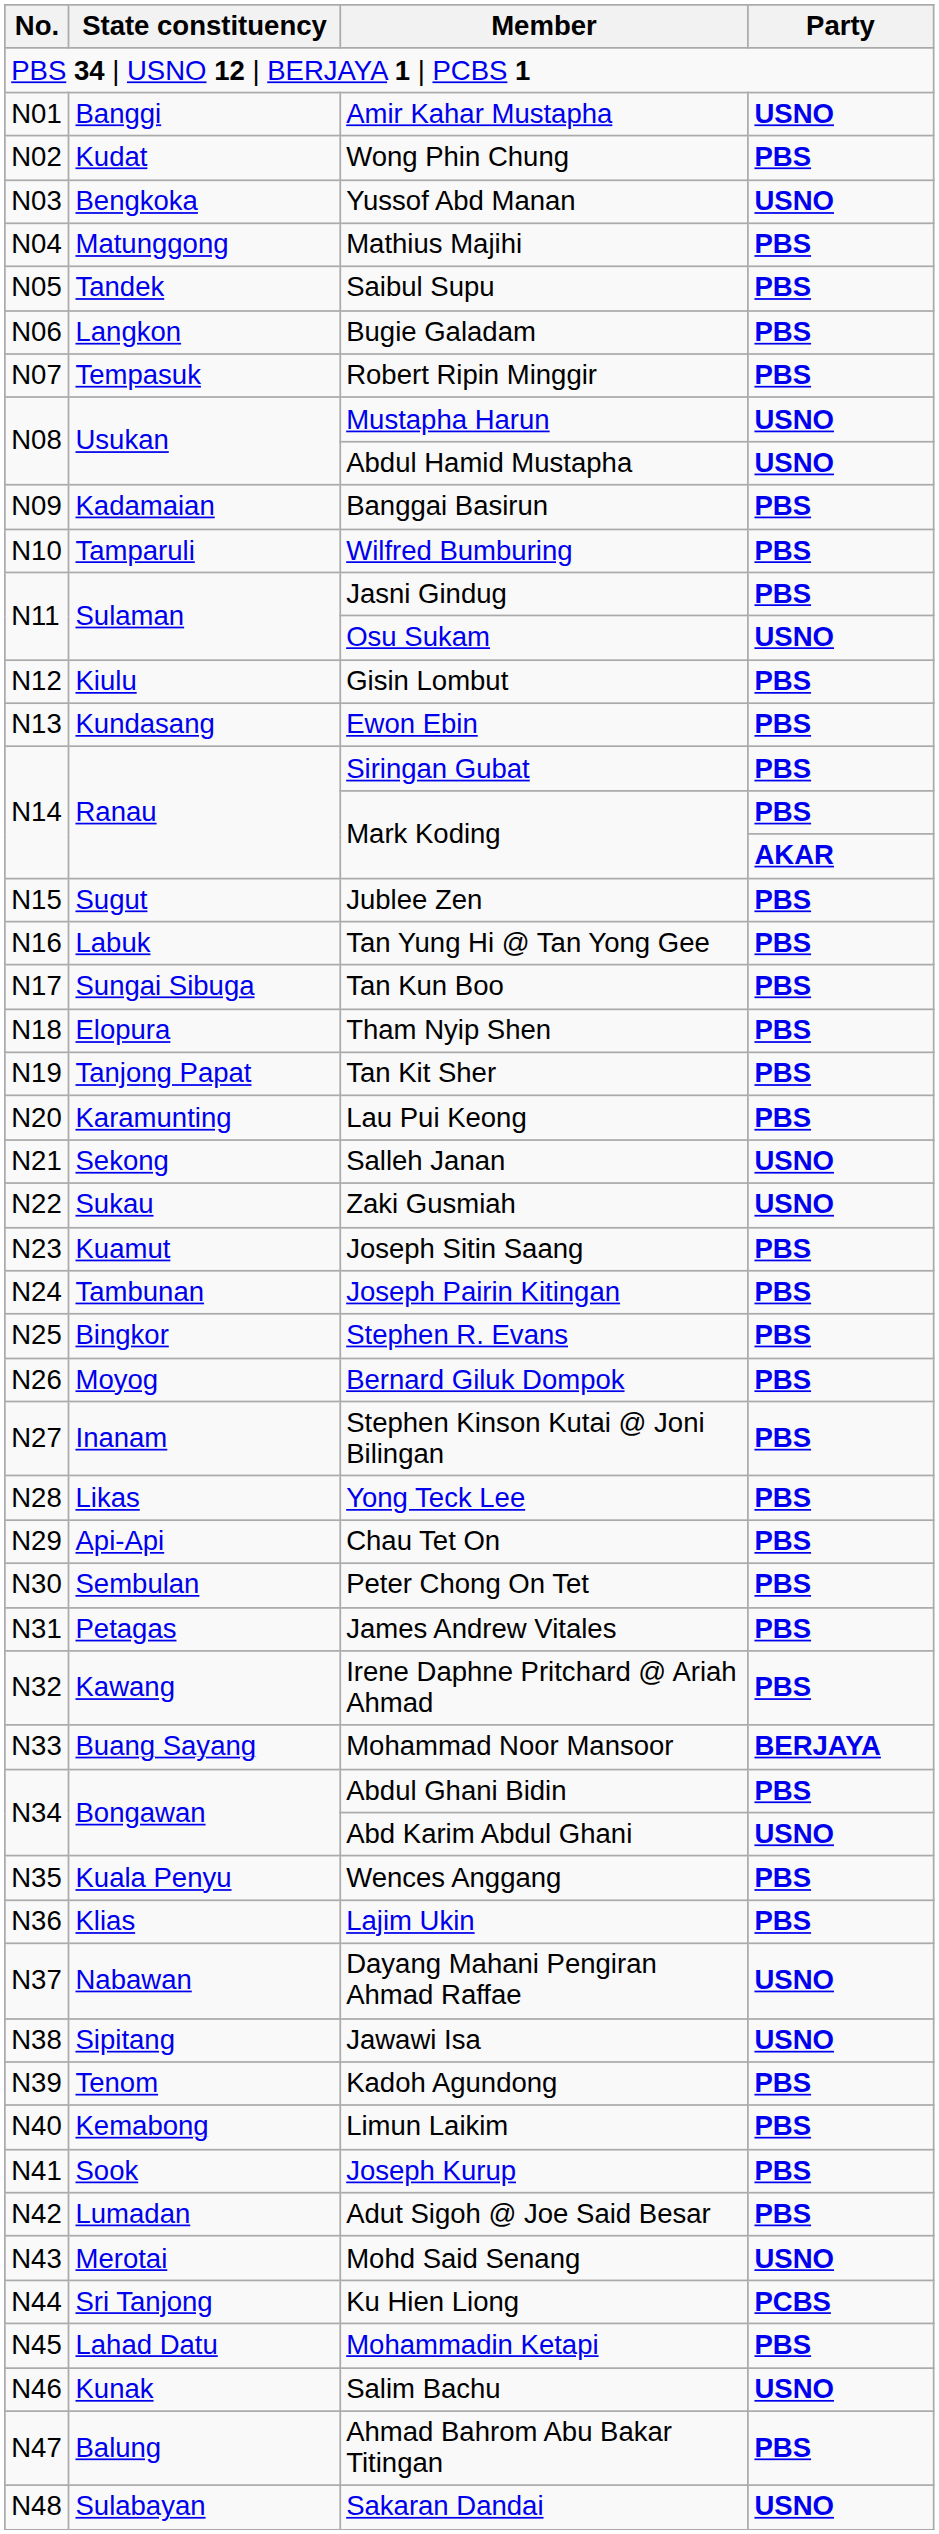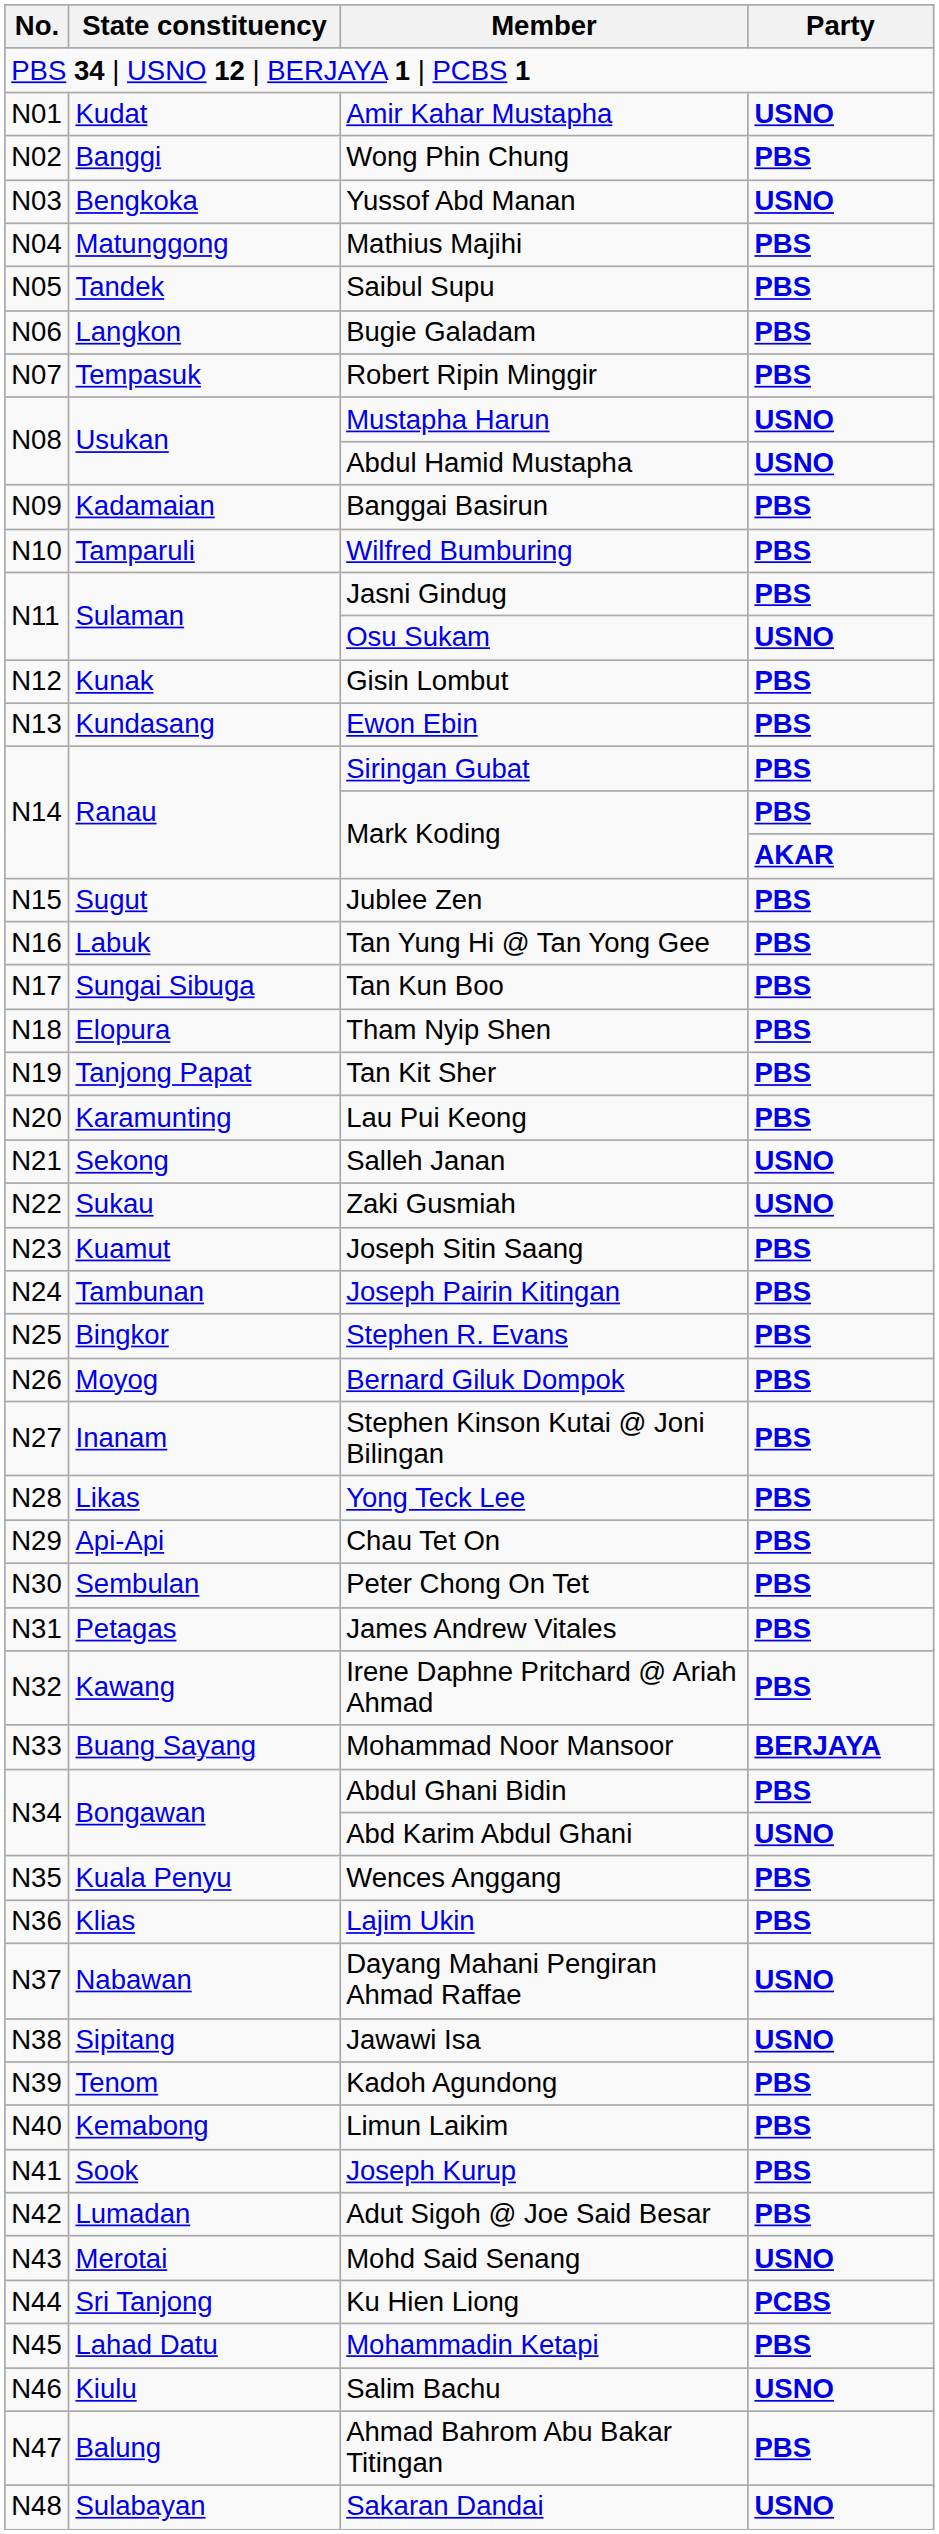(118, 113) Banggi -> (111, 113) Kudat
(111, 157) Kudat -> (118, 157) Banggi
(106, 680) Kiulu -> (115, 680) Kunak
(115, 2388) Kunak -> (106, 2388) Kiulu
